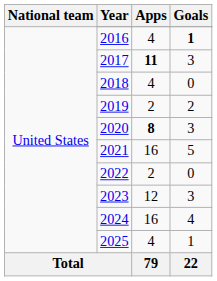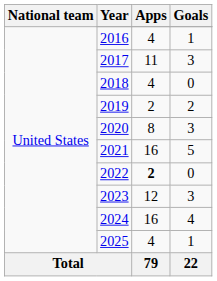(191, 38) bold -> (191, 38) normal
(151, 60) bold -> (151, 60) normal
(151, 128) bold -> (151, 128) normal
(151, 173) normal -> (151, 173) bold
